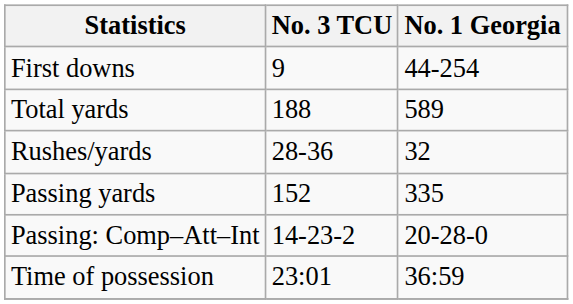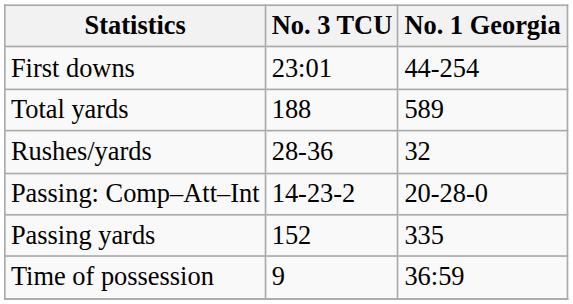(278, 67) 9 -> (302, 67) 23:01
rows swapped: (83, 193) <-> (135, 235)
(302, 277) 23:01 -> (278, 277) 9
